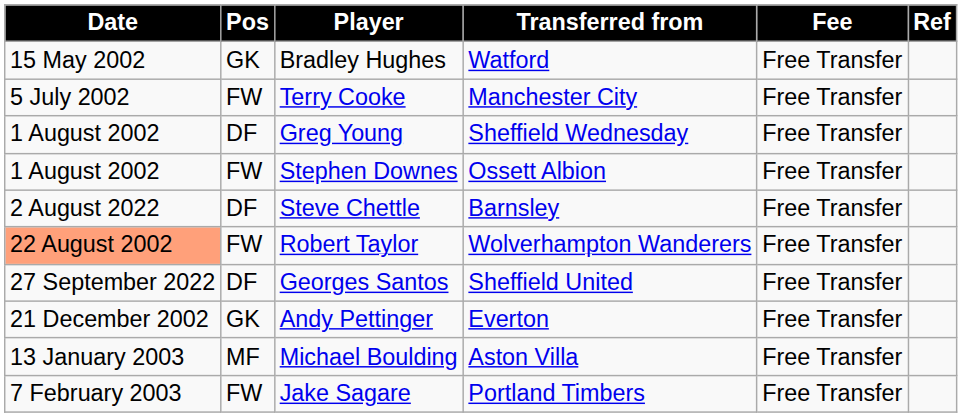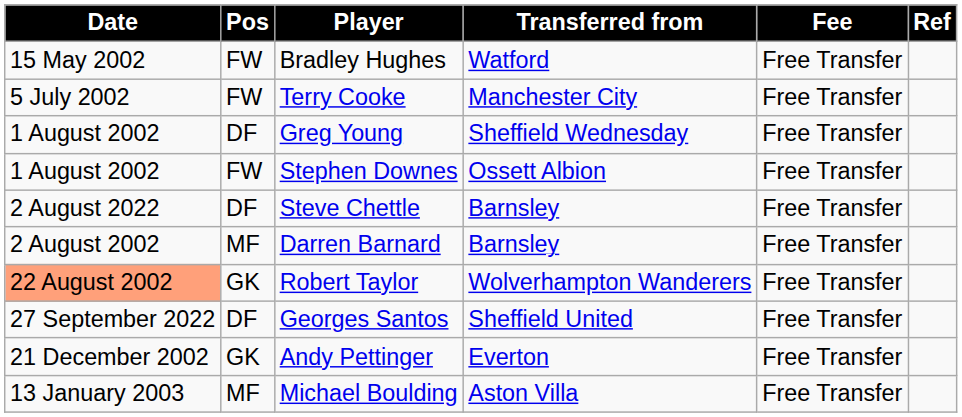(243, 60) GK -> (244, 60) FW
+ row: (360, 245)
(244, 245) FW -> (243, 282) GK
- row: (345, 393)
